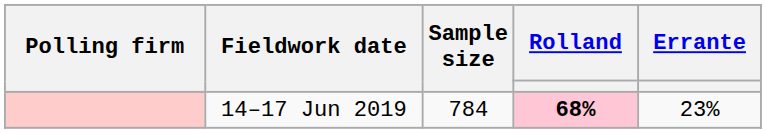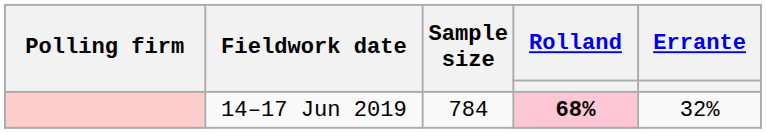(700, 109) 23% -> (700, 109) 32%
